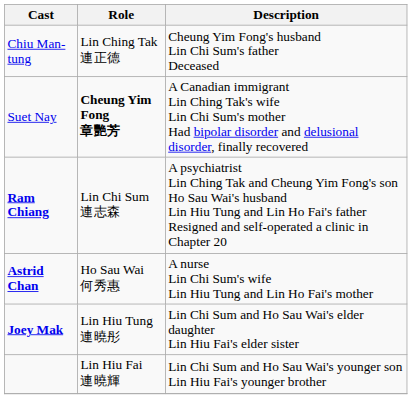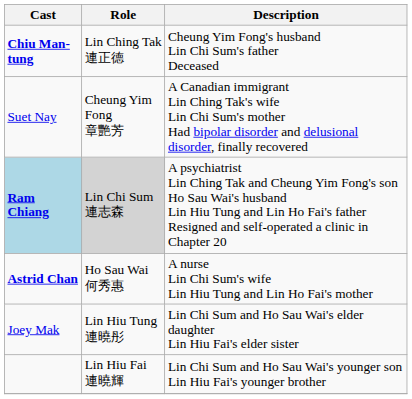(36, 51) normal -> (39, 51) bold
(116, 116) bold -> (118, 116) normal
(28, 205) no background -> (28, 205) lightblue background
(115, 204) no background -> (119, 204) lightgrey background
(35, 329) bold -> (33, 329) normal
